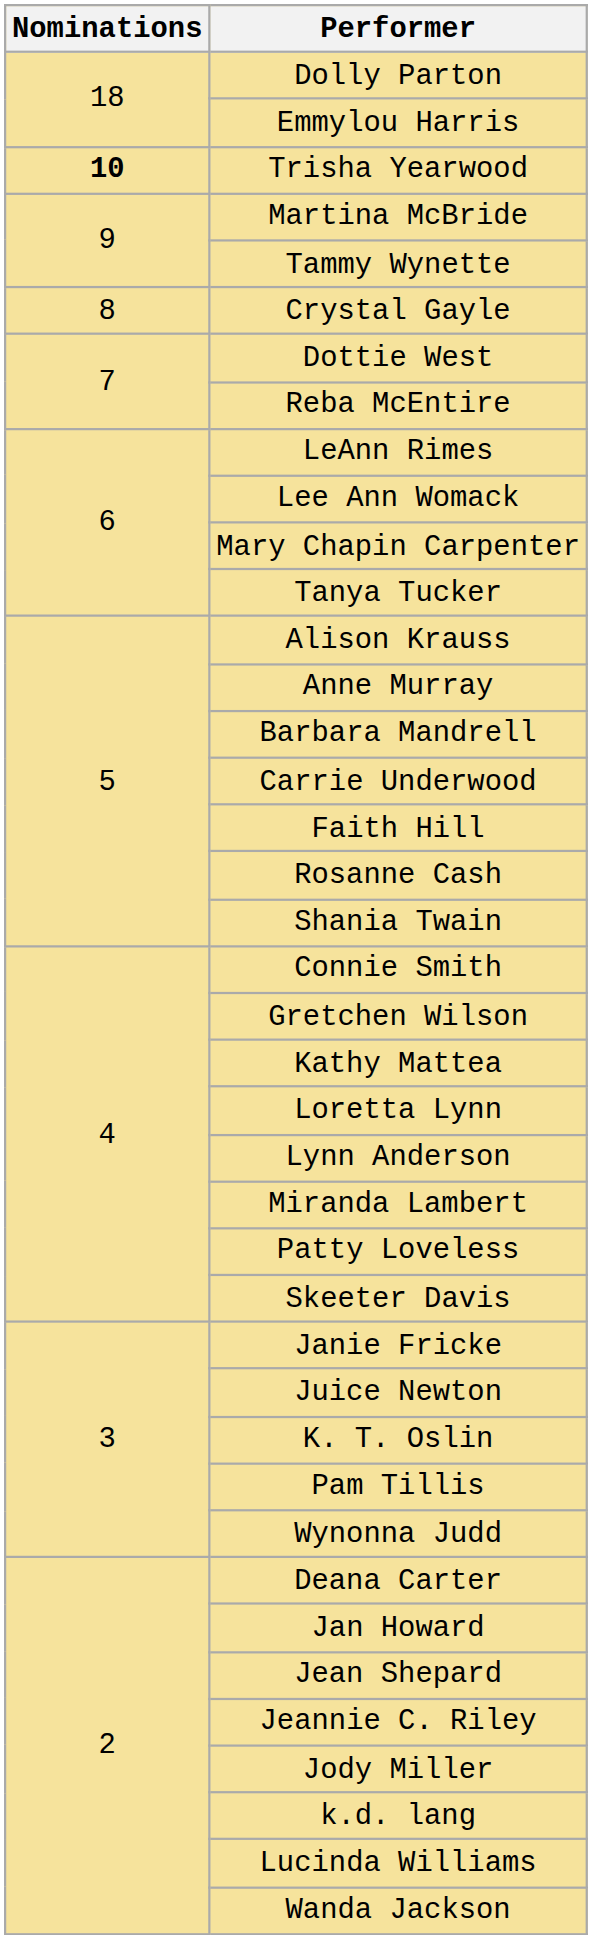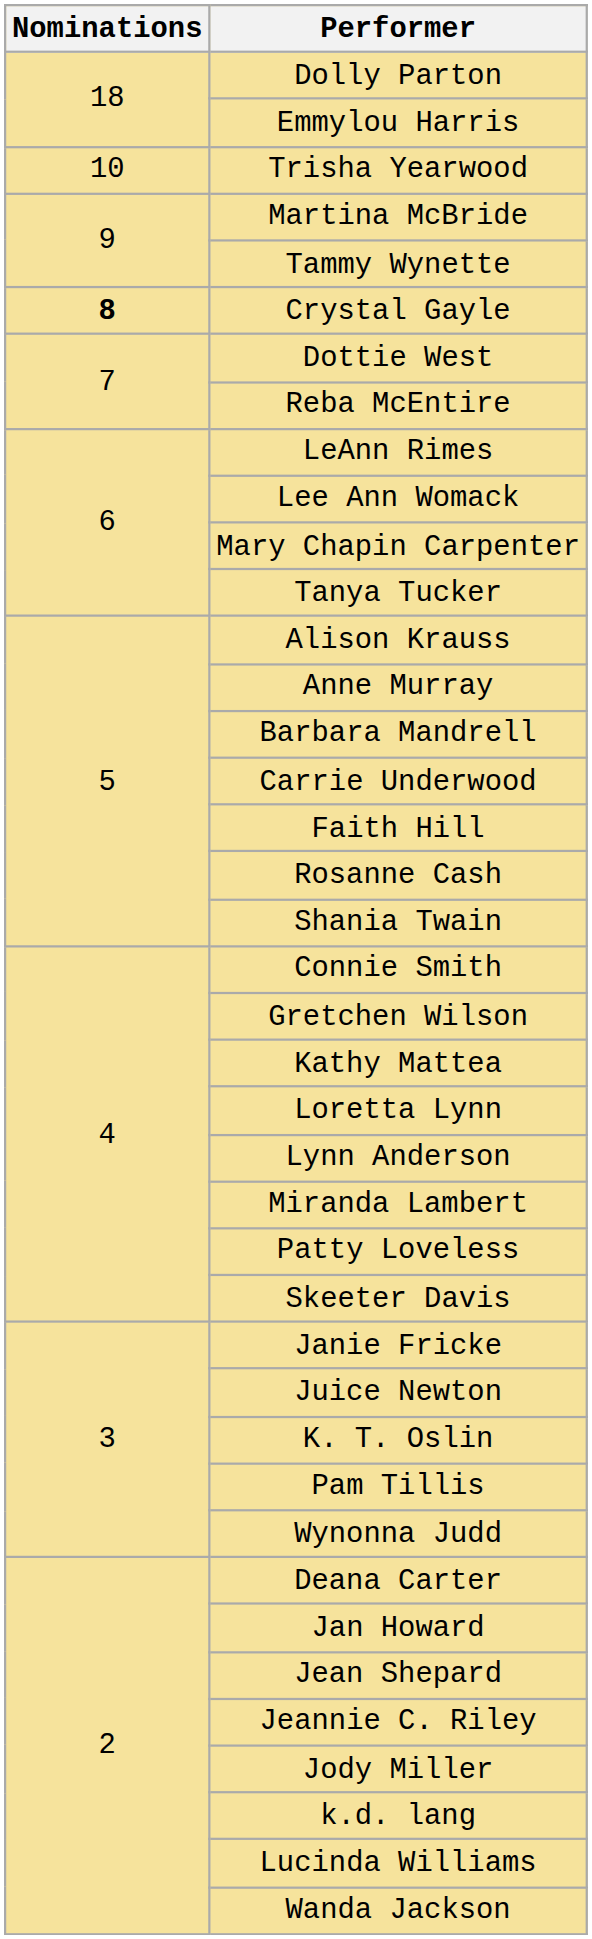(107, 170) bold -> (107, 170) normal
(107, 311) normal -> (107, 311) bold
